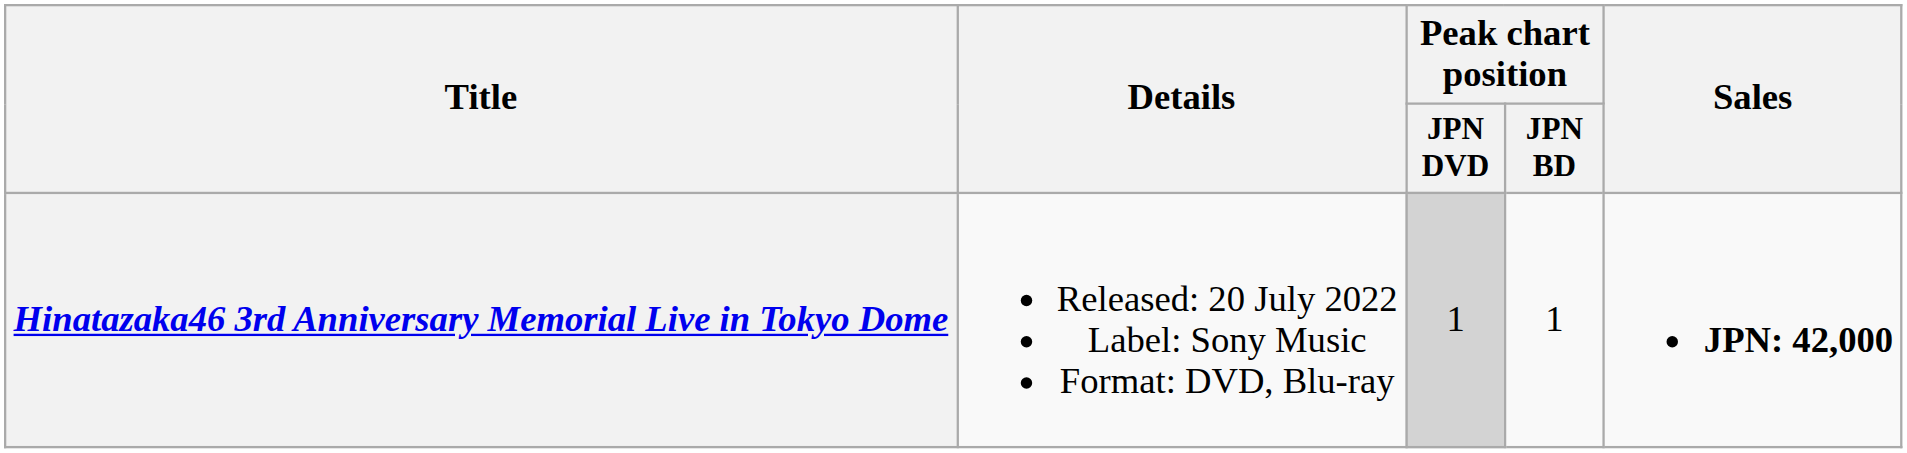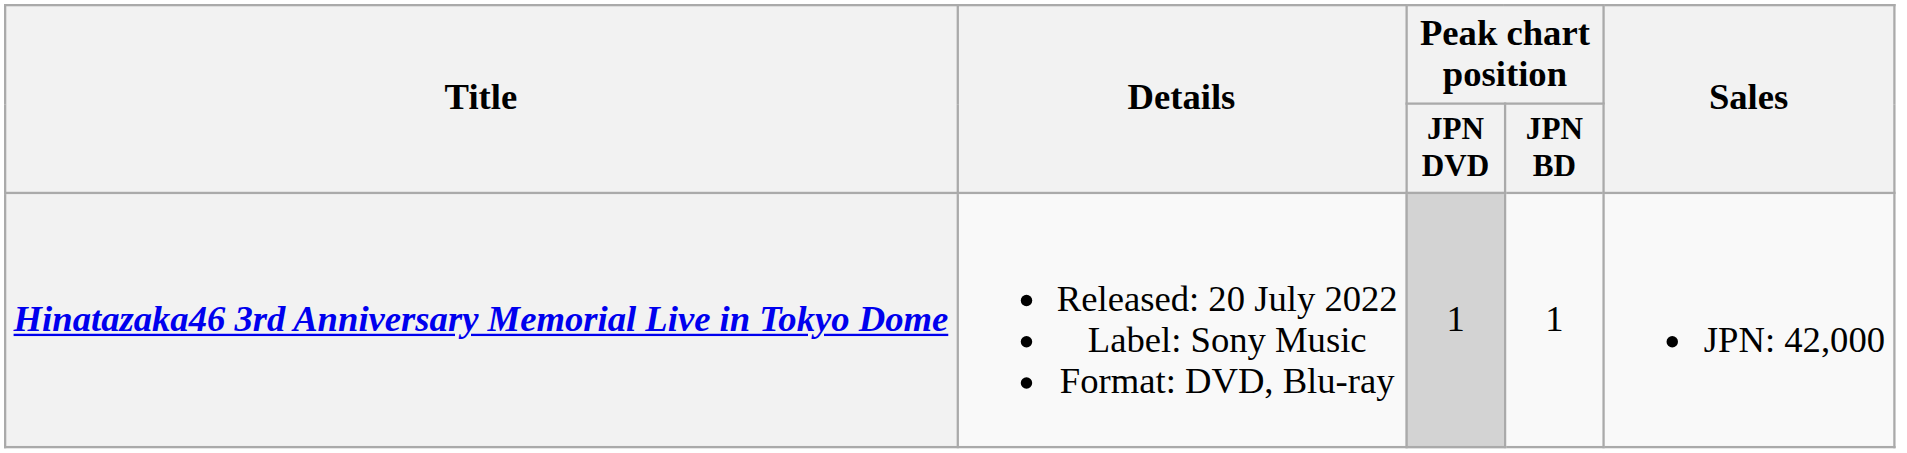(1753, 341) bold -> (1749, 341) normal
